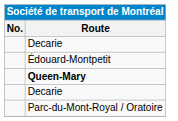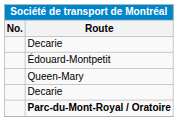(57, 76) bold -> (56, 76) normal
(95, 108) normal -> (99, 108) bold
